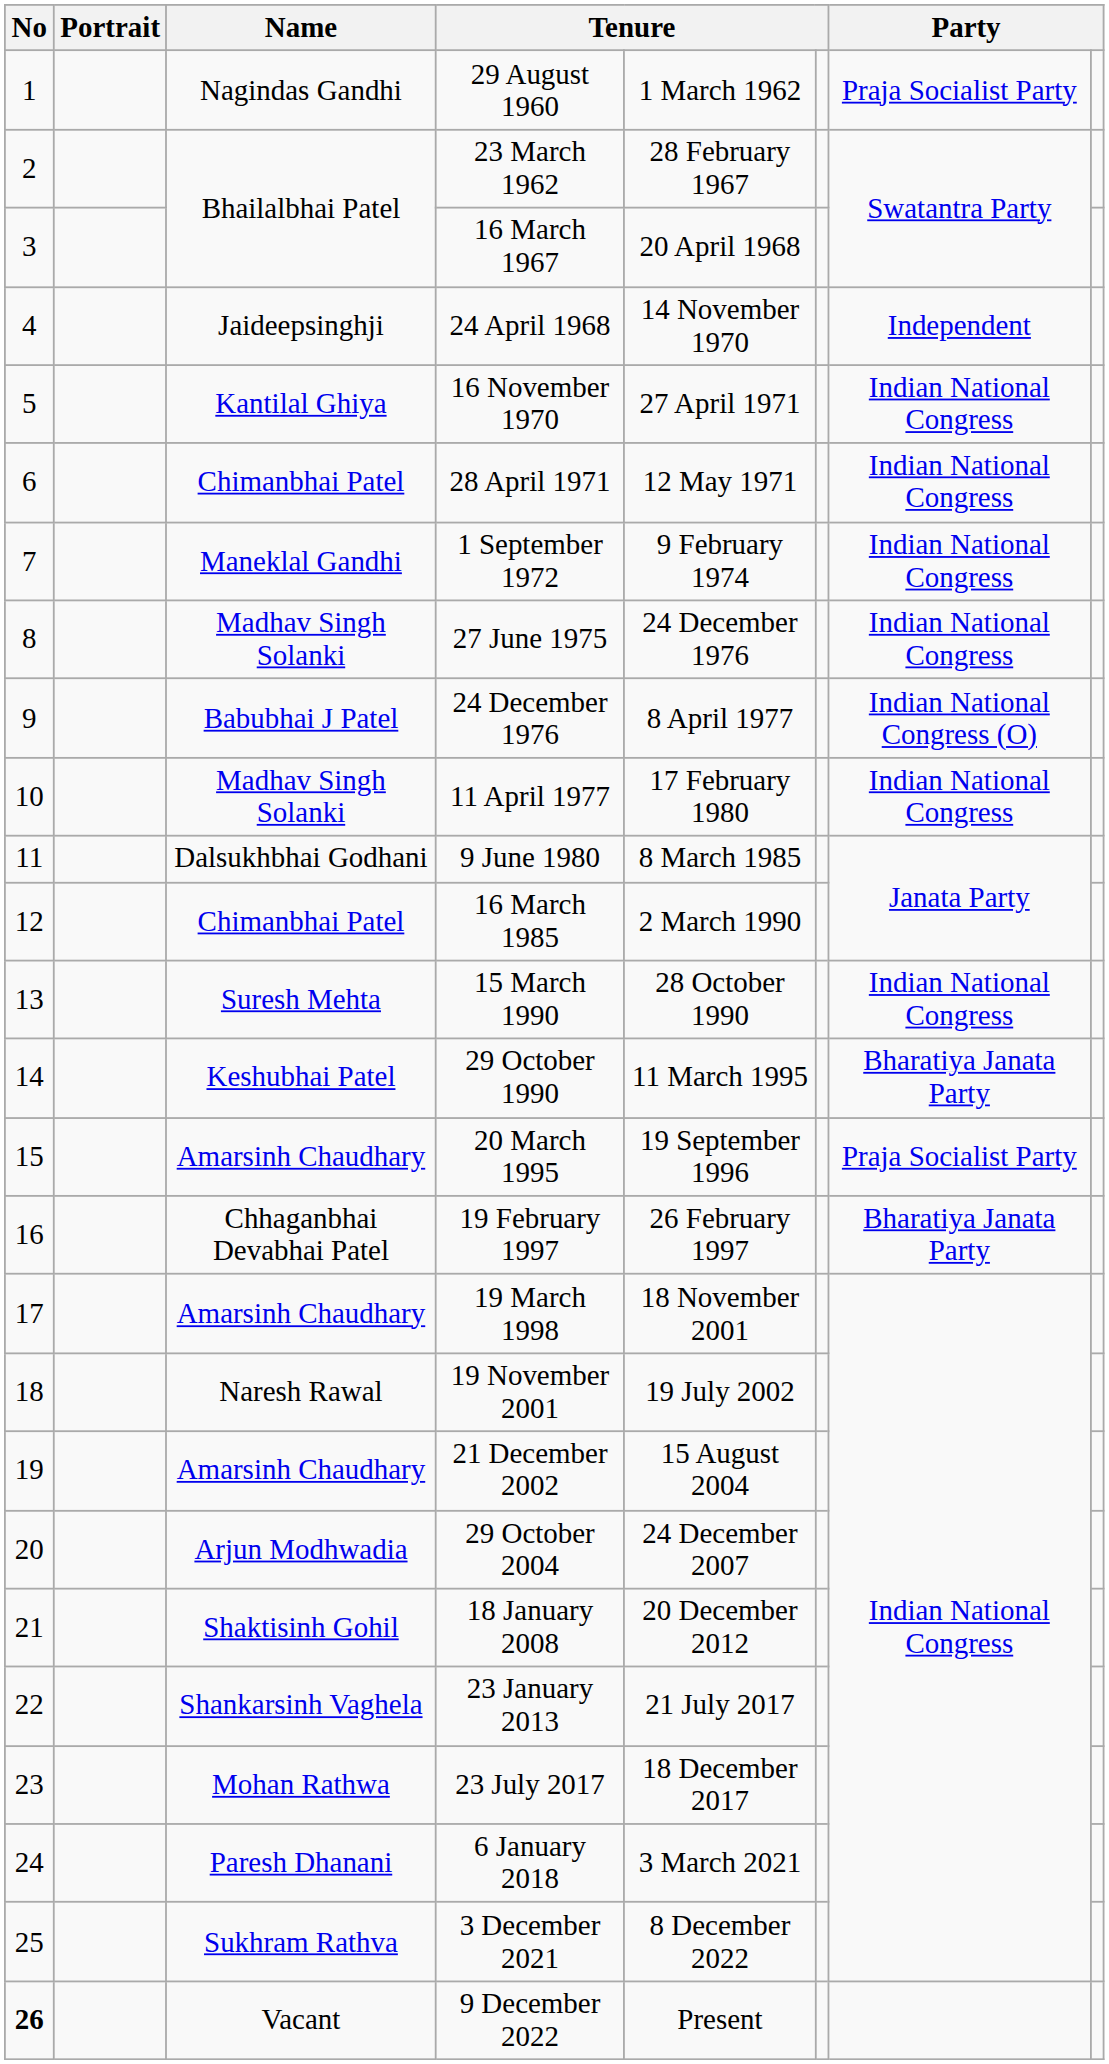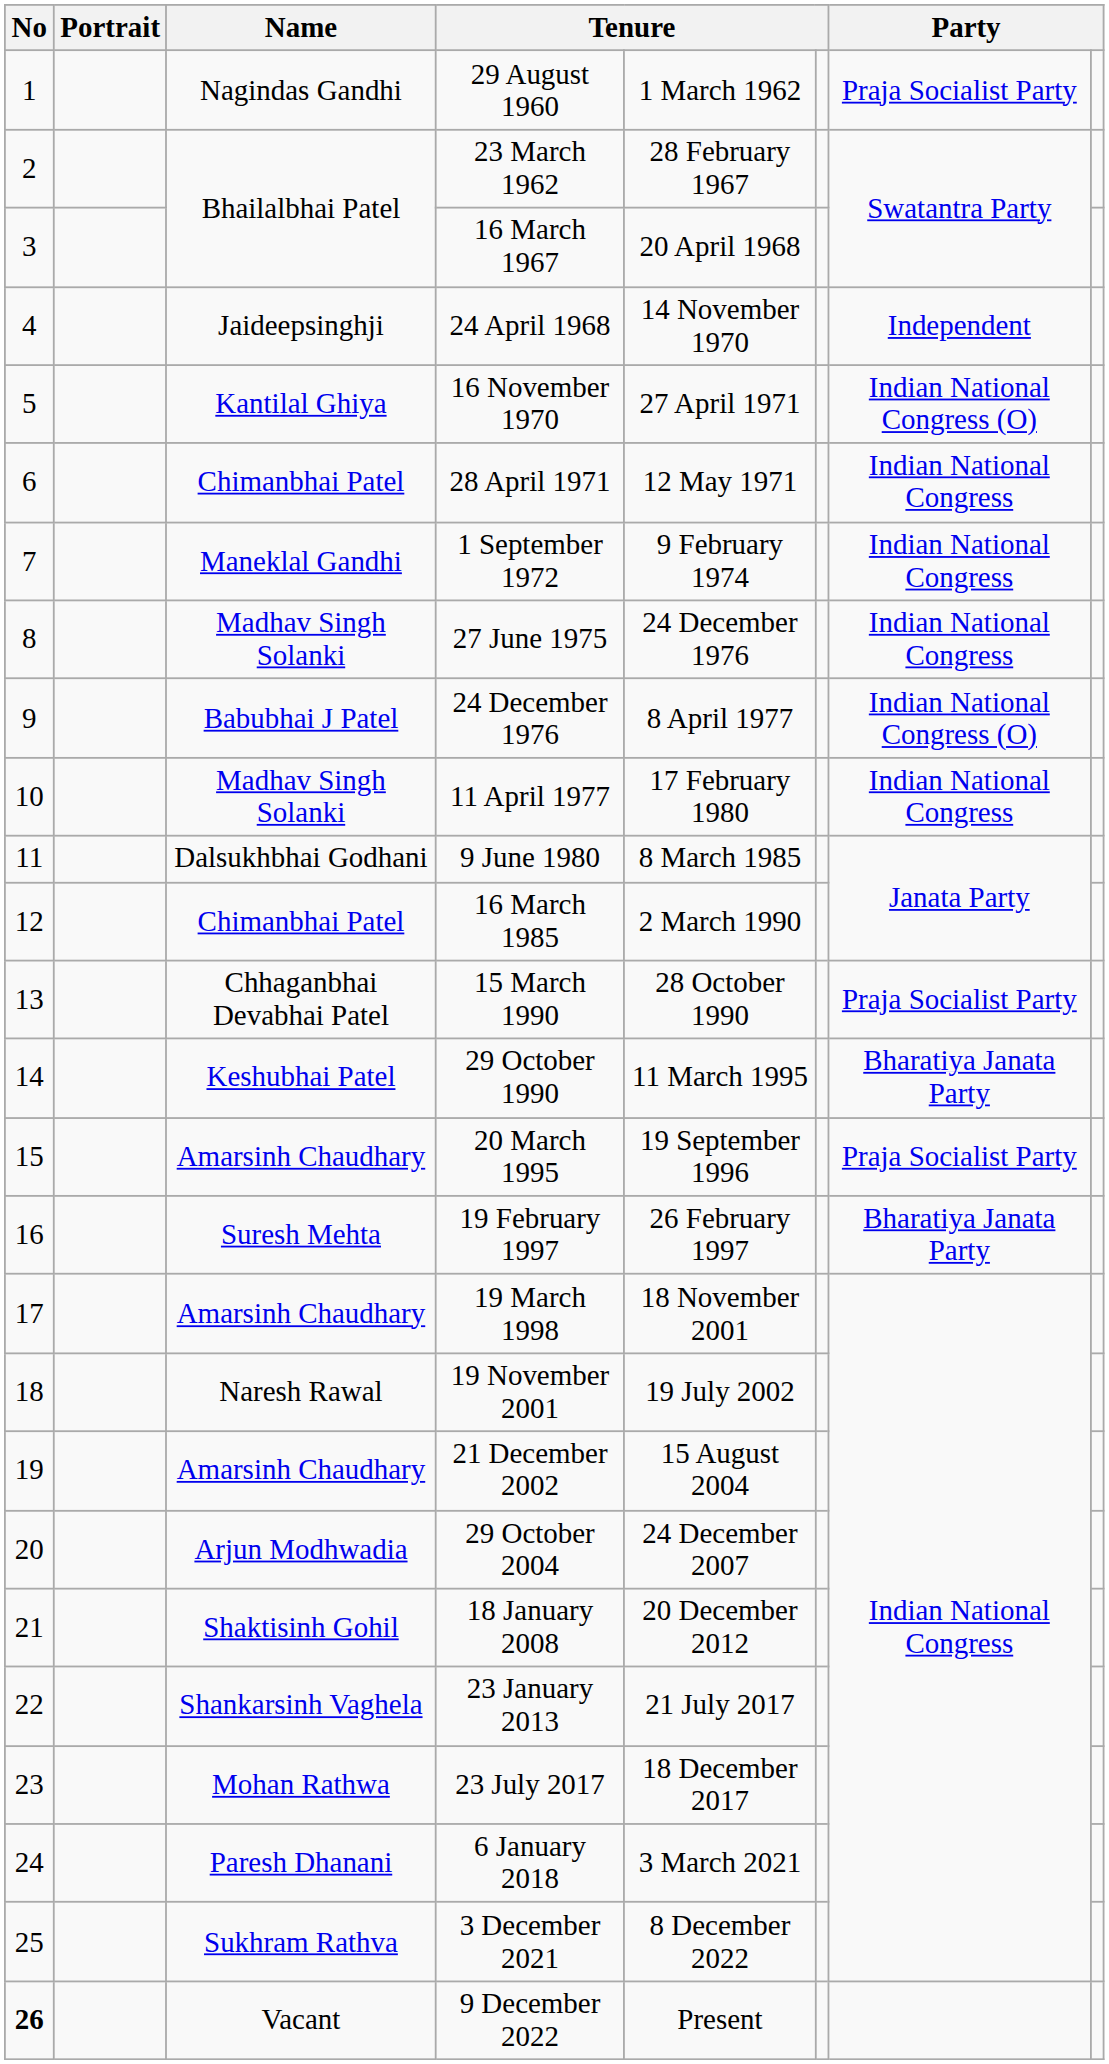(959, 403) Indian National Congress -> (959, 403) Indian National Congress (O)
(301, 999) Suresh Mehta -> (301, 999) Chhaganbhai Devabhai Patel
(959, 999) Indian National Congress -> (959, 999) Praja Socialist Party
(301, 1234) Chhaganbhai Devabhai Patel -> (301, 1234) Suresh Mehta
